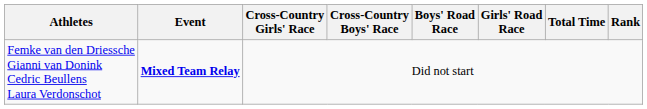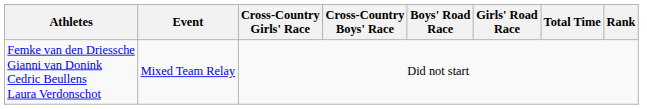(190, 72) bold -> (188, 72) normal
